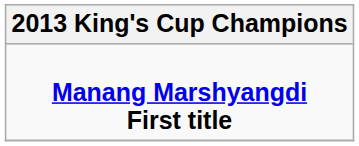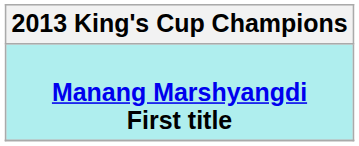(180, 105) no background -> (180, 105) paleturquoise background
